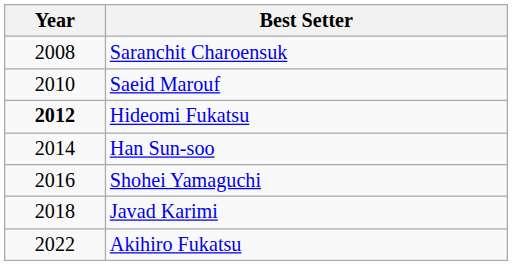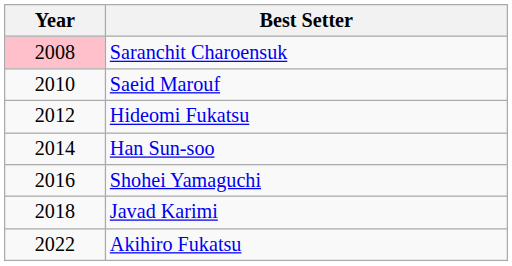(55, 52) no background -> (55, 52) pink background
(55, 116) bold -> (55, 116) normal
